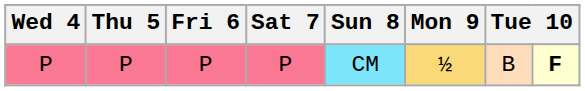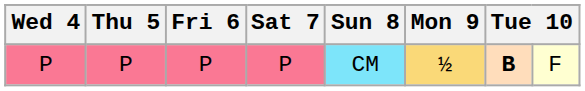(508, 64) normal -> (508, 64) bold
(555, 64) bold -> (555, 64) normal
